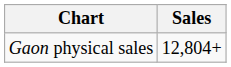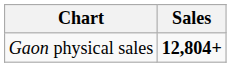(192, 47) normal -> (192, 47) bold
